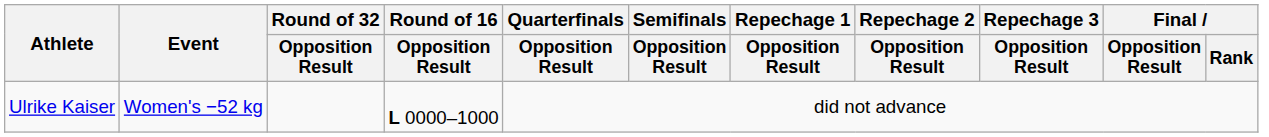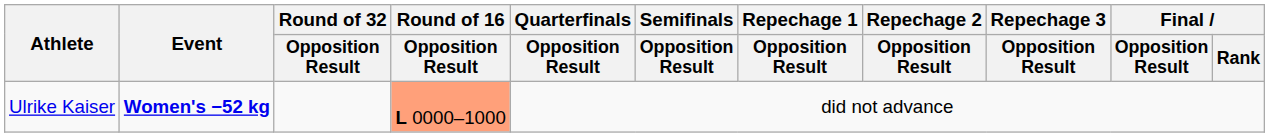(193, 107) normal -> (197, 107) bold
(444, 118) no background -> (451, 118) lightsalmon background
